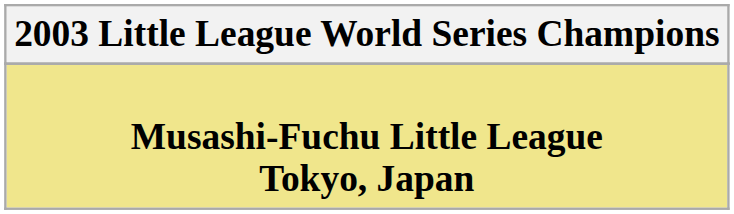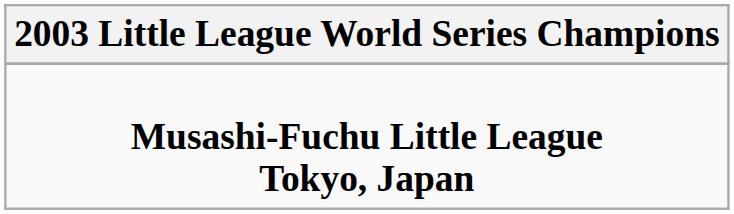(367, 156) khaki background -> (367, 156) no background
